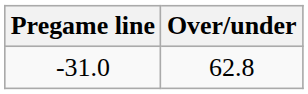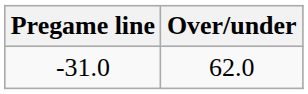(232, 67) 62.8 -> (232, 67) 62.0
